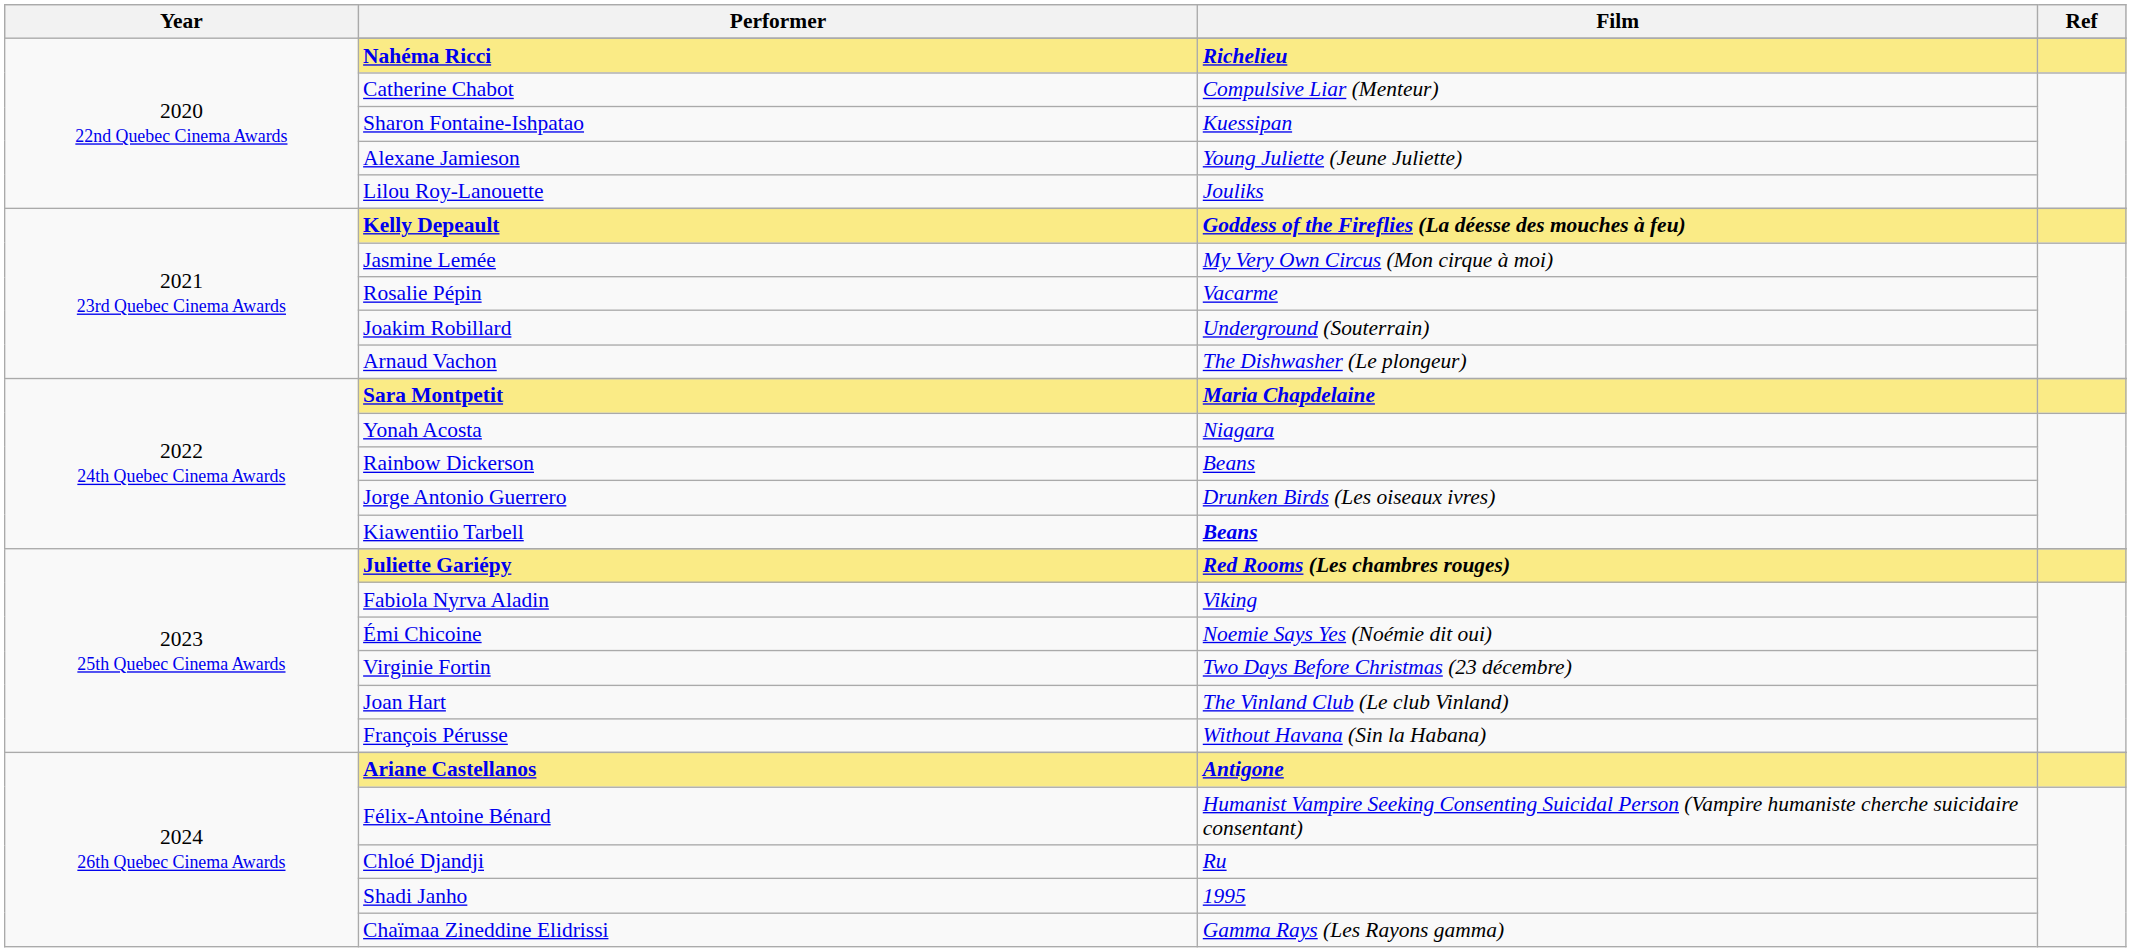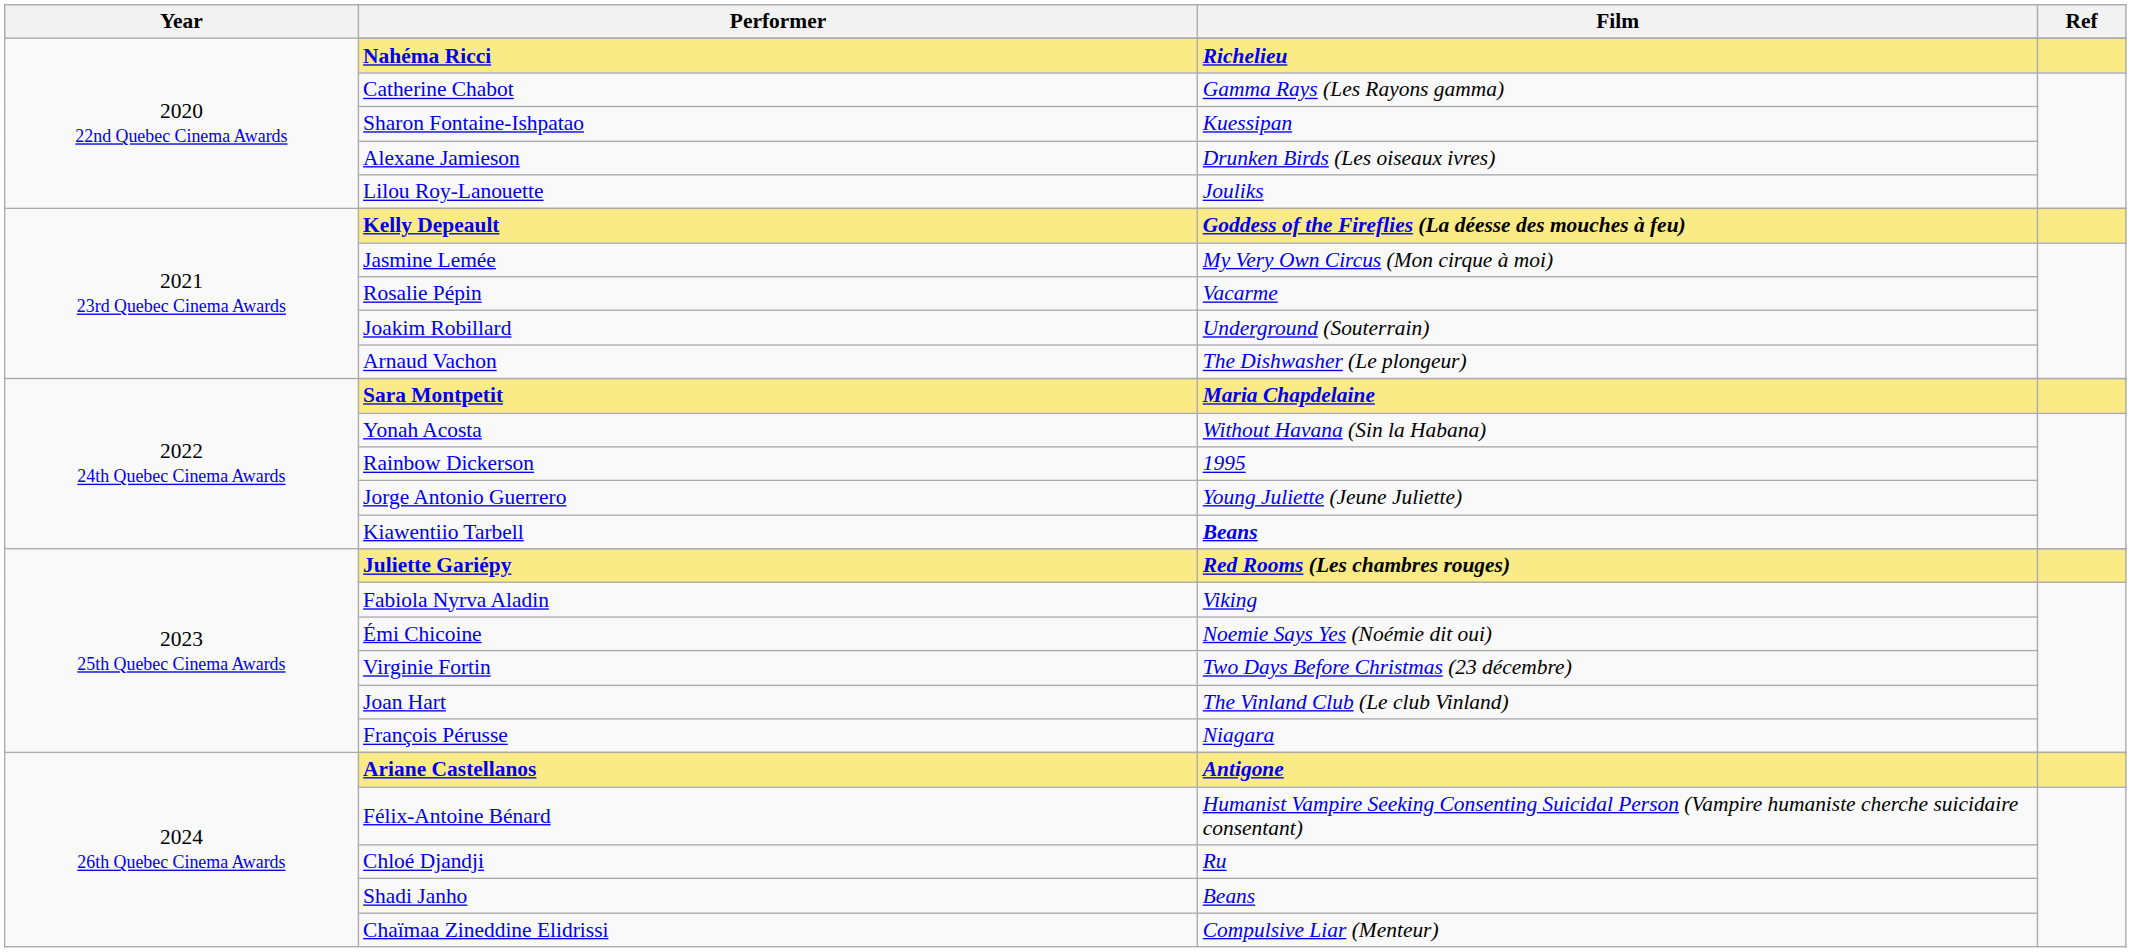(1321, 89) Compulsive Liar (Menteur) -> (1353, 89) Gamma Rays (Les Rayons gamma)
(1332, 157) Young Juliette (Jeune Juliette) -> (1349, 157) Drunken Birds (Les oiseaux ivres)
(1239, 429) Niagara -> (1345, 429) Without Havana (Sin la Habana)
(1229, 463) Beans -> (1224, 463) 1995
(1349, 497) Drunken Birds (Les oiseaux ivres) -> (1332, 497) Young Juliette (Jeune Juliette)
(1345, 735) Without Havana (Sin la Habana) -> (1239, 735) Niagara
(1224, 895) 1995 -> (1229, 895) Beans
(1353, 929) Gamma Rays (Les Rayons gamma) -> (1321, 929) Compulsive Liar (Menteur)
